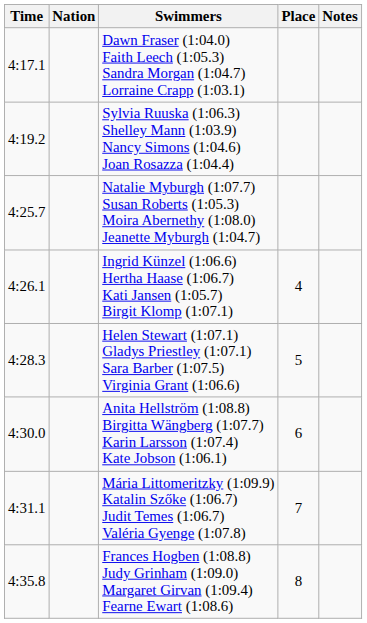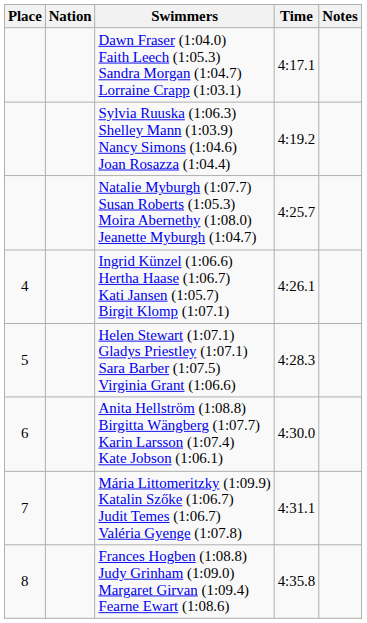columns swapped: (298, 16) <-> (27, 16)
